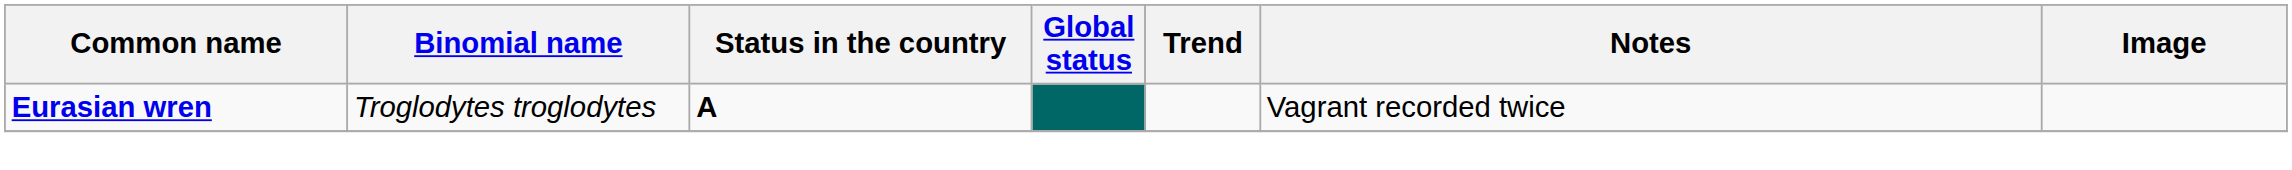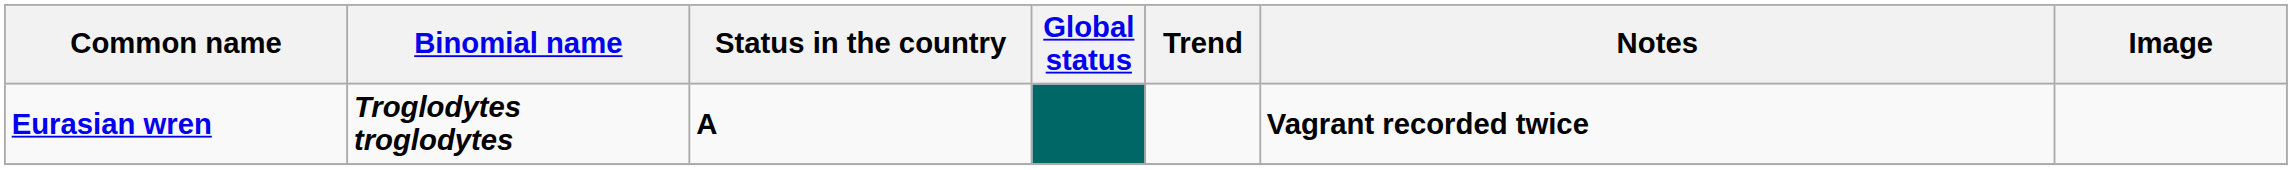(505, 107) normal -> (437, 123) bold
(1416, 107) normal -> (1428, 123) bold
